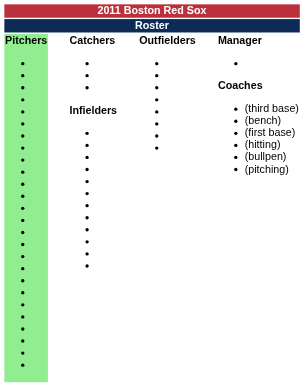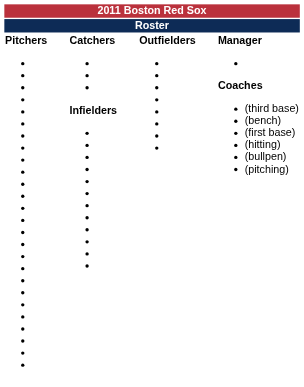(26, 203) lightgreen background -> (26, 203) no background
